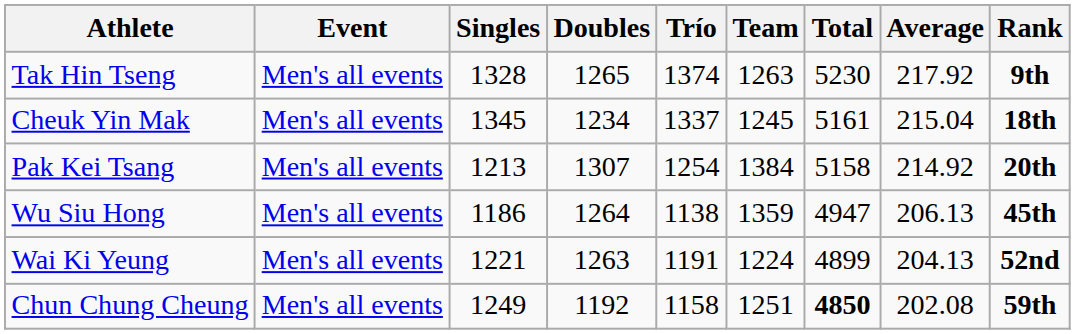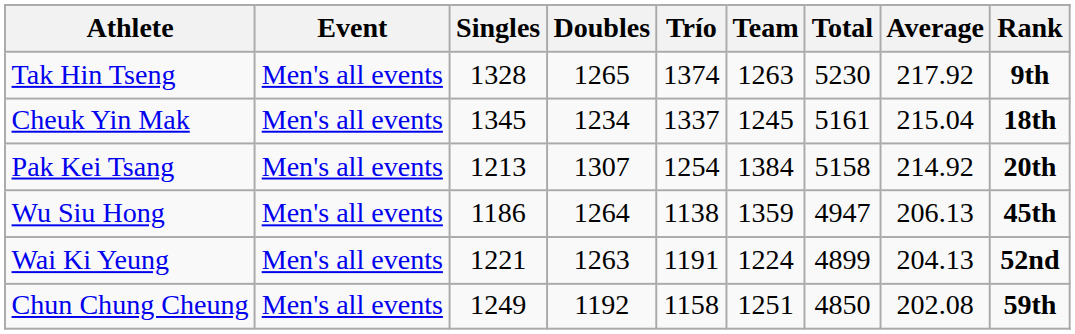(842, 305) bold -> (842, 305) normal
